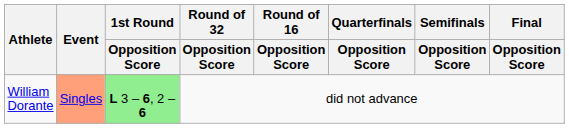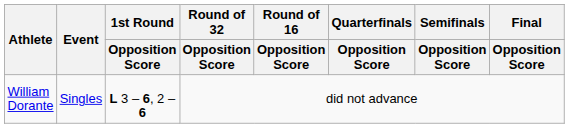(81, 99) lightsalmon background -> (81, 99) no background
(142, 106) lightgreen background -> (142, 106) no background
